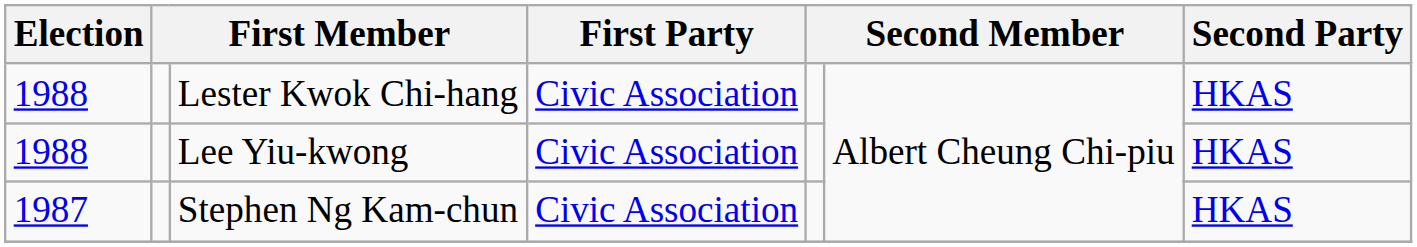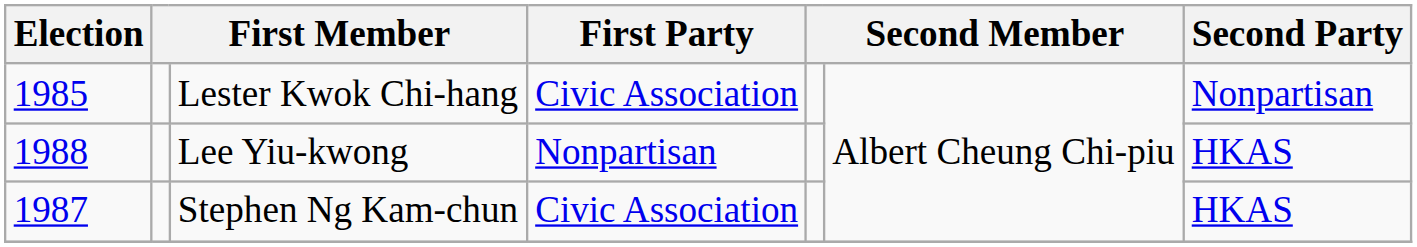(51, 92) 1988 -> (51, 92) 1985
(1242, 92) HKAS -> (1282, 92) Nonpartisan
(667, 151) Civic Association -> (626, 151) Nonpartisan
